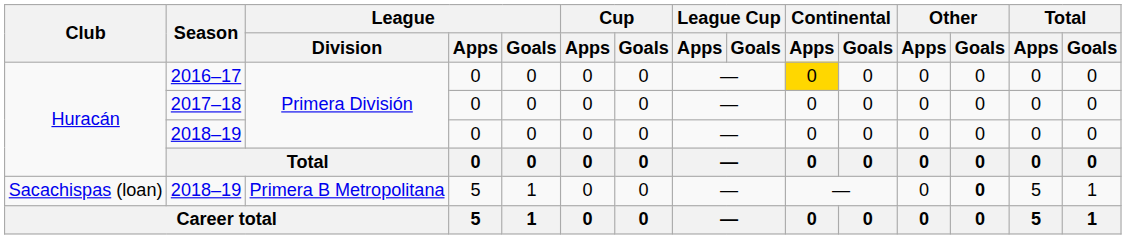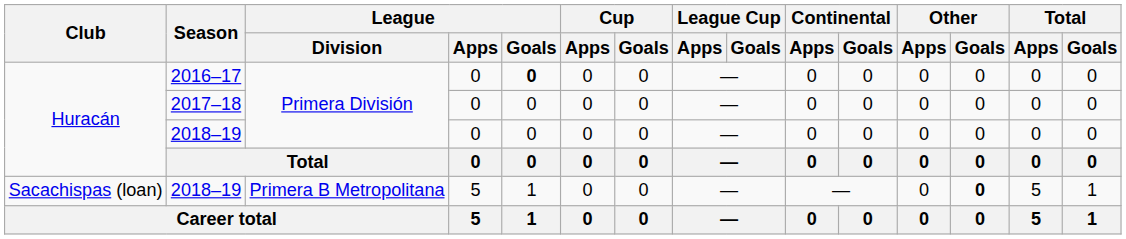(531, 76) normal -> (531, 76) bold
(812, 76) gold background -> (812, 76) no background
